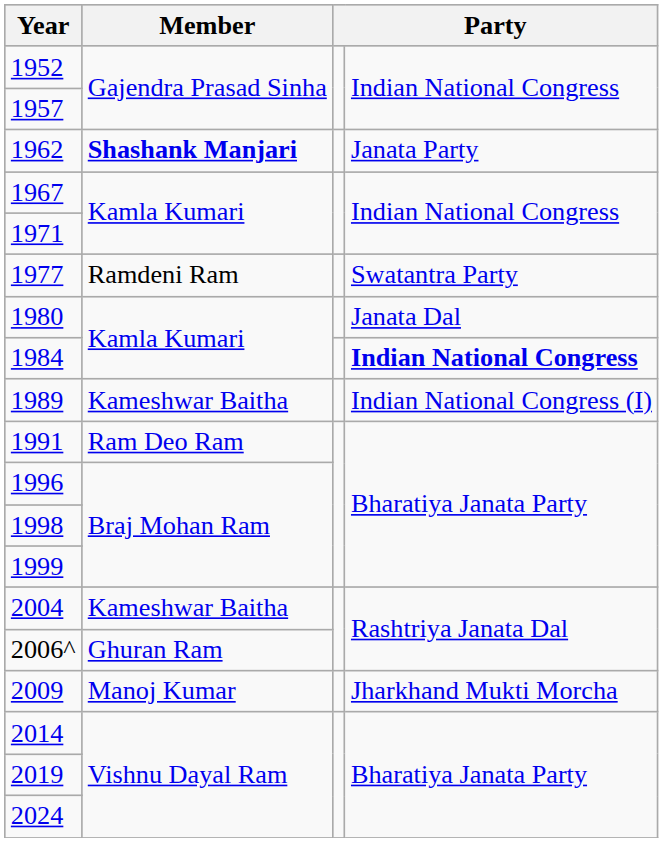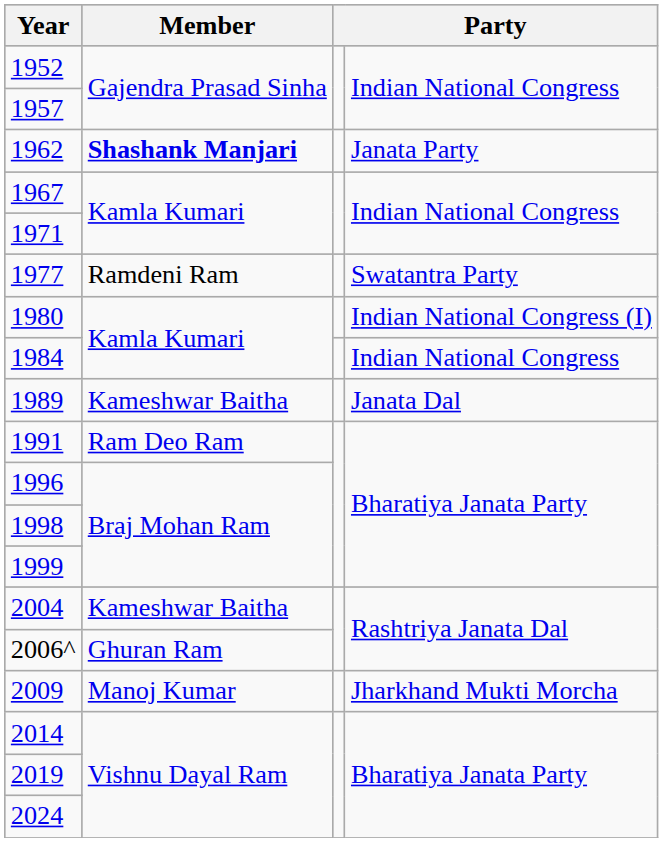(406, 316) Janata Dal -> (501, 316) Indian National Congress (I)
(494, 358) bold -> (485, 358) normal
(501, 399) Indian National Congress (I) -> (406, 399) Janata Dal
